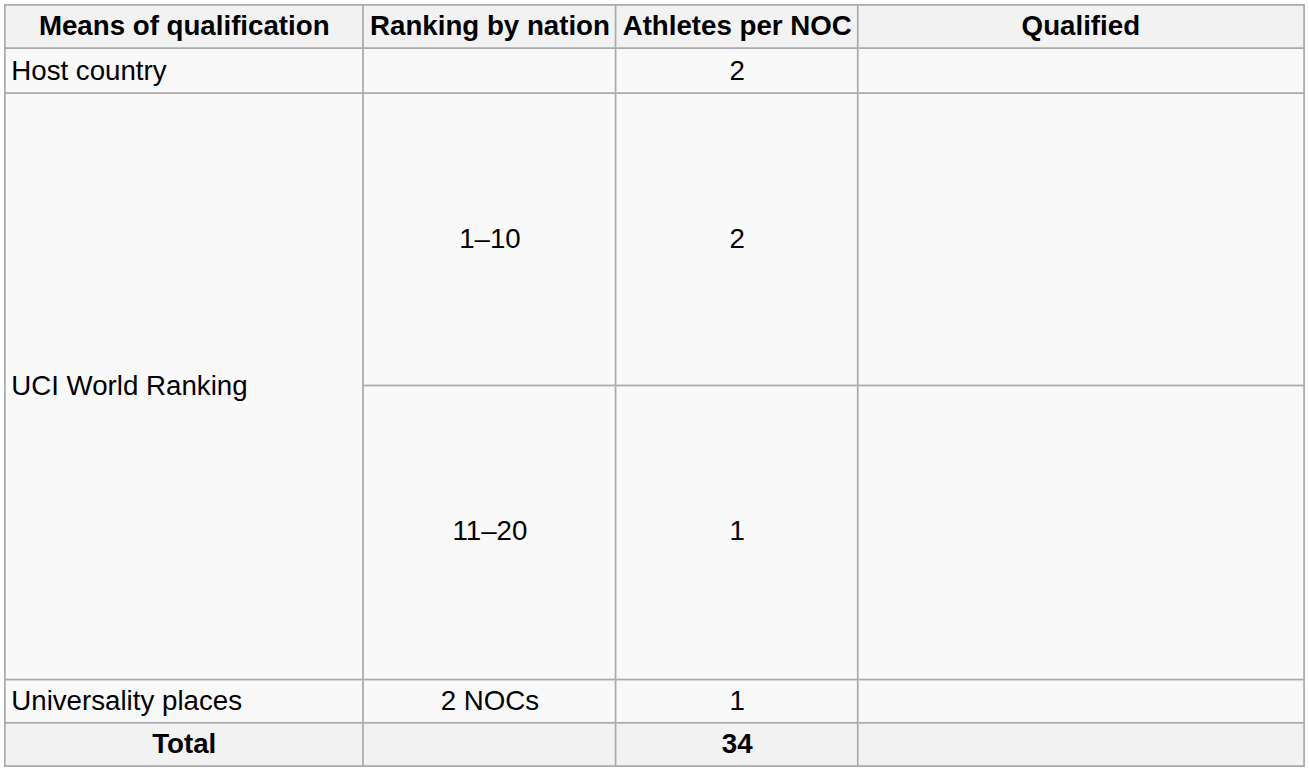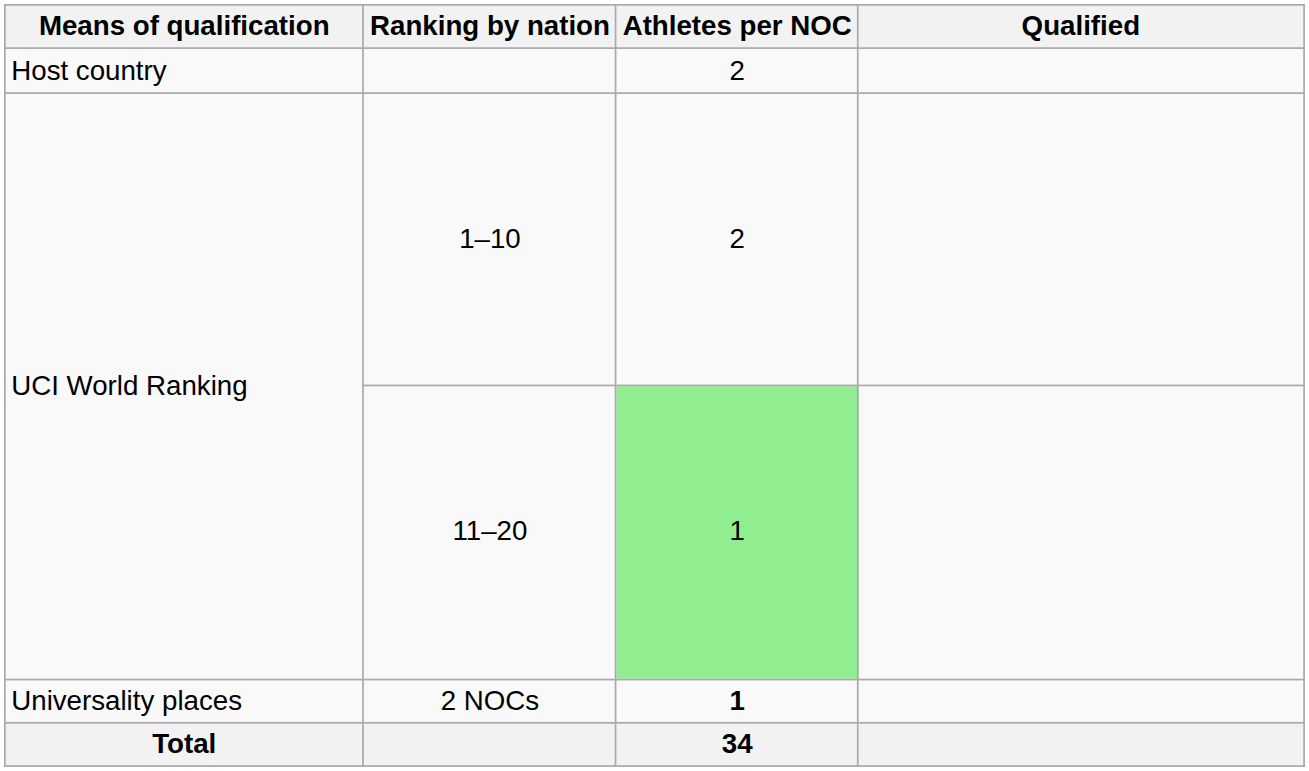(737, 531) no background -> (737, 531) lightgreen background
(737, 700) normal -> (737, 700) bold
